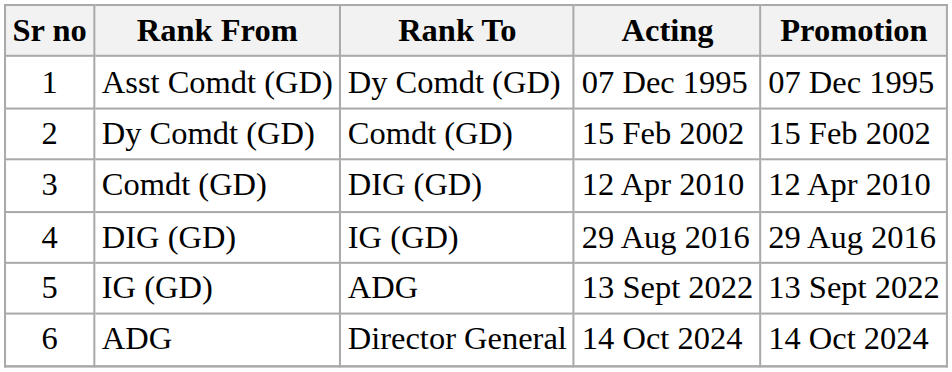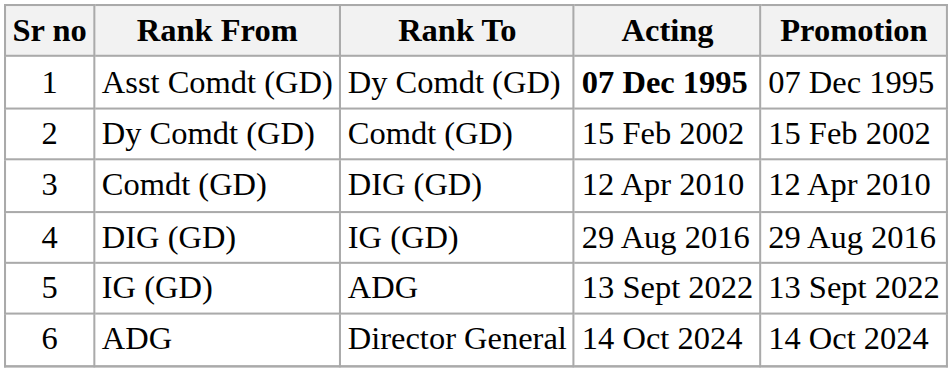(665, 81) normal -> (665, 81) bold
